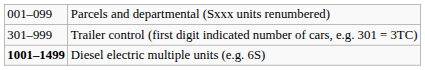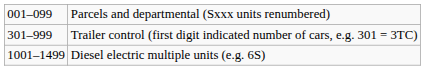(36, 55) bold -> (36, 55) normal
